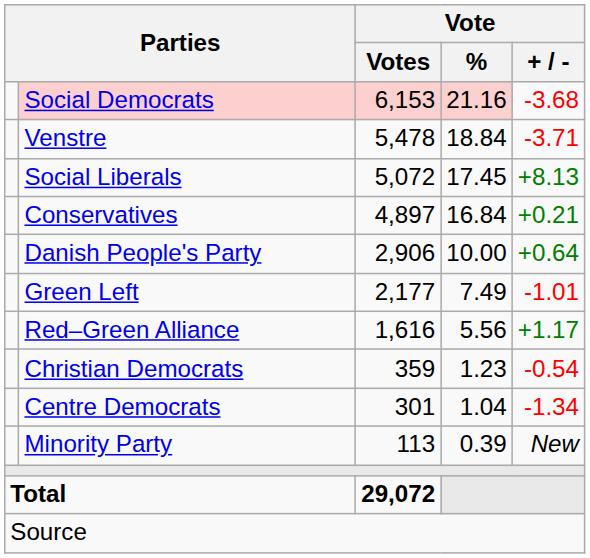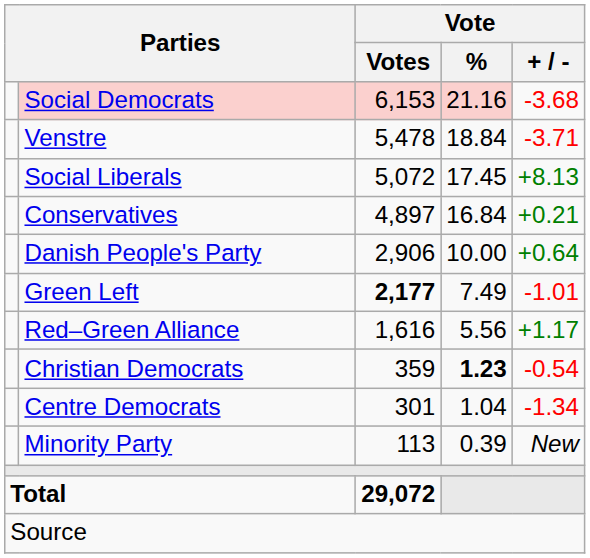(405, 291) normal -> (405, 291) bold
(483, 368) normal -> (483, 368) bold
